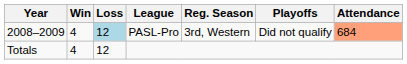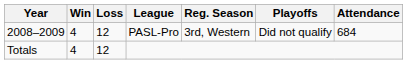(103, 31) lightblue background -> (103, 31) no background
(347, 31) lightsalmon background -> (347, 31) no background
